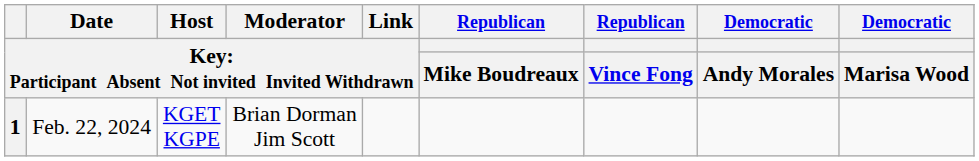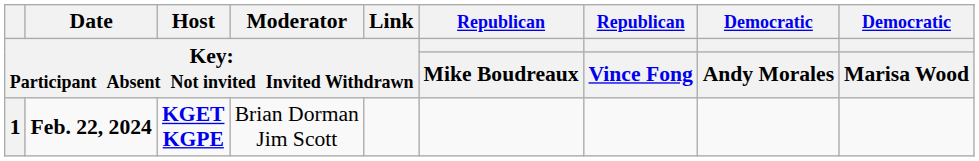(92, 126) normal -> (91, 126) bold
(192, 126) normal -> (193, 126) bold
